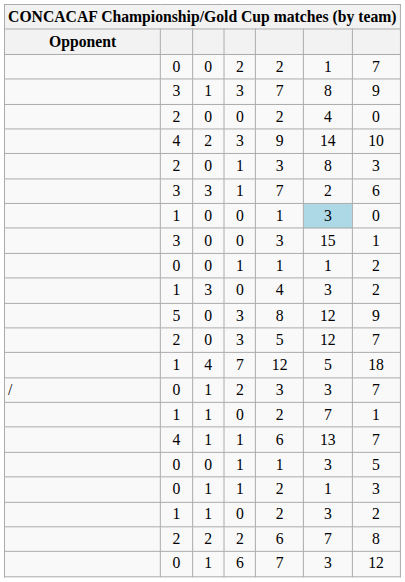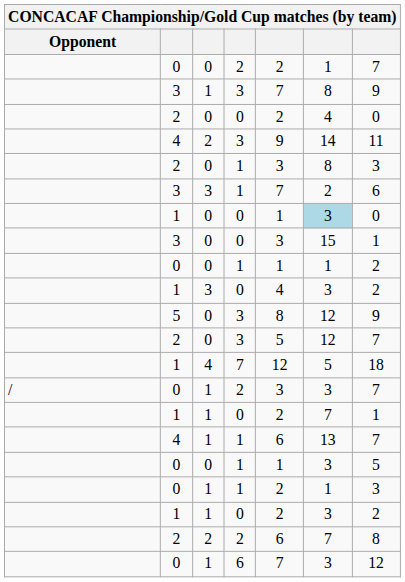(376, 141) 10 -> (376, 141) 11
